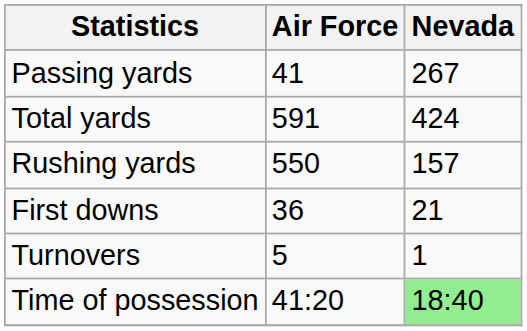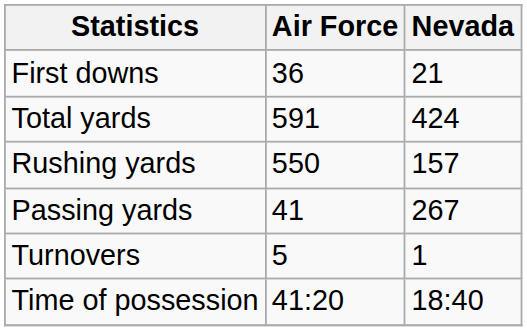rows swapped: (85, 210) <-> (102, 73)
(448, 301) lightgreen background -> (448, 301) no background
